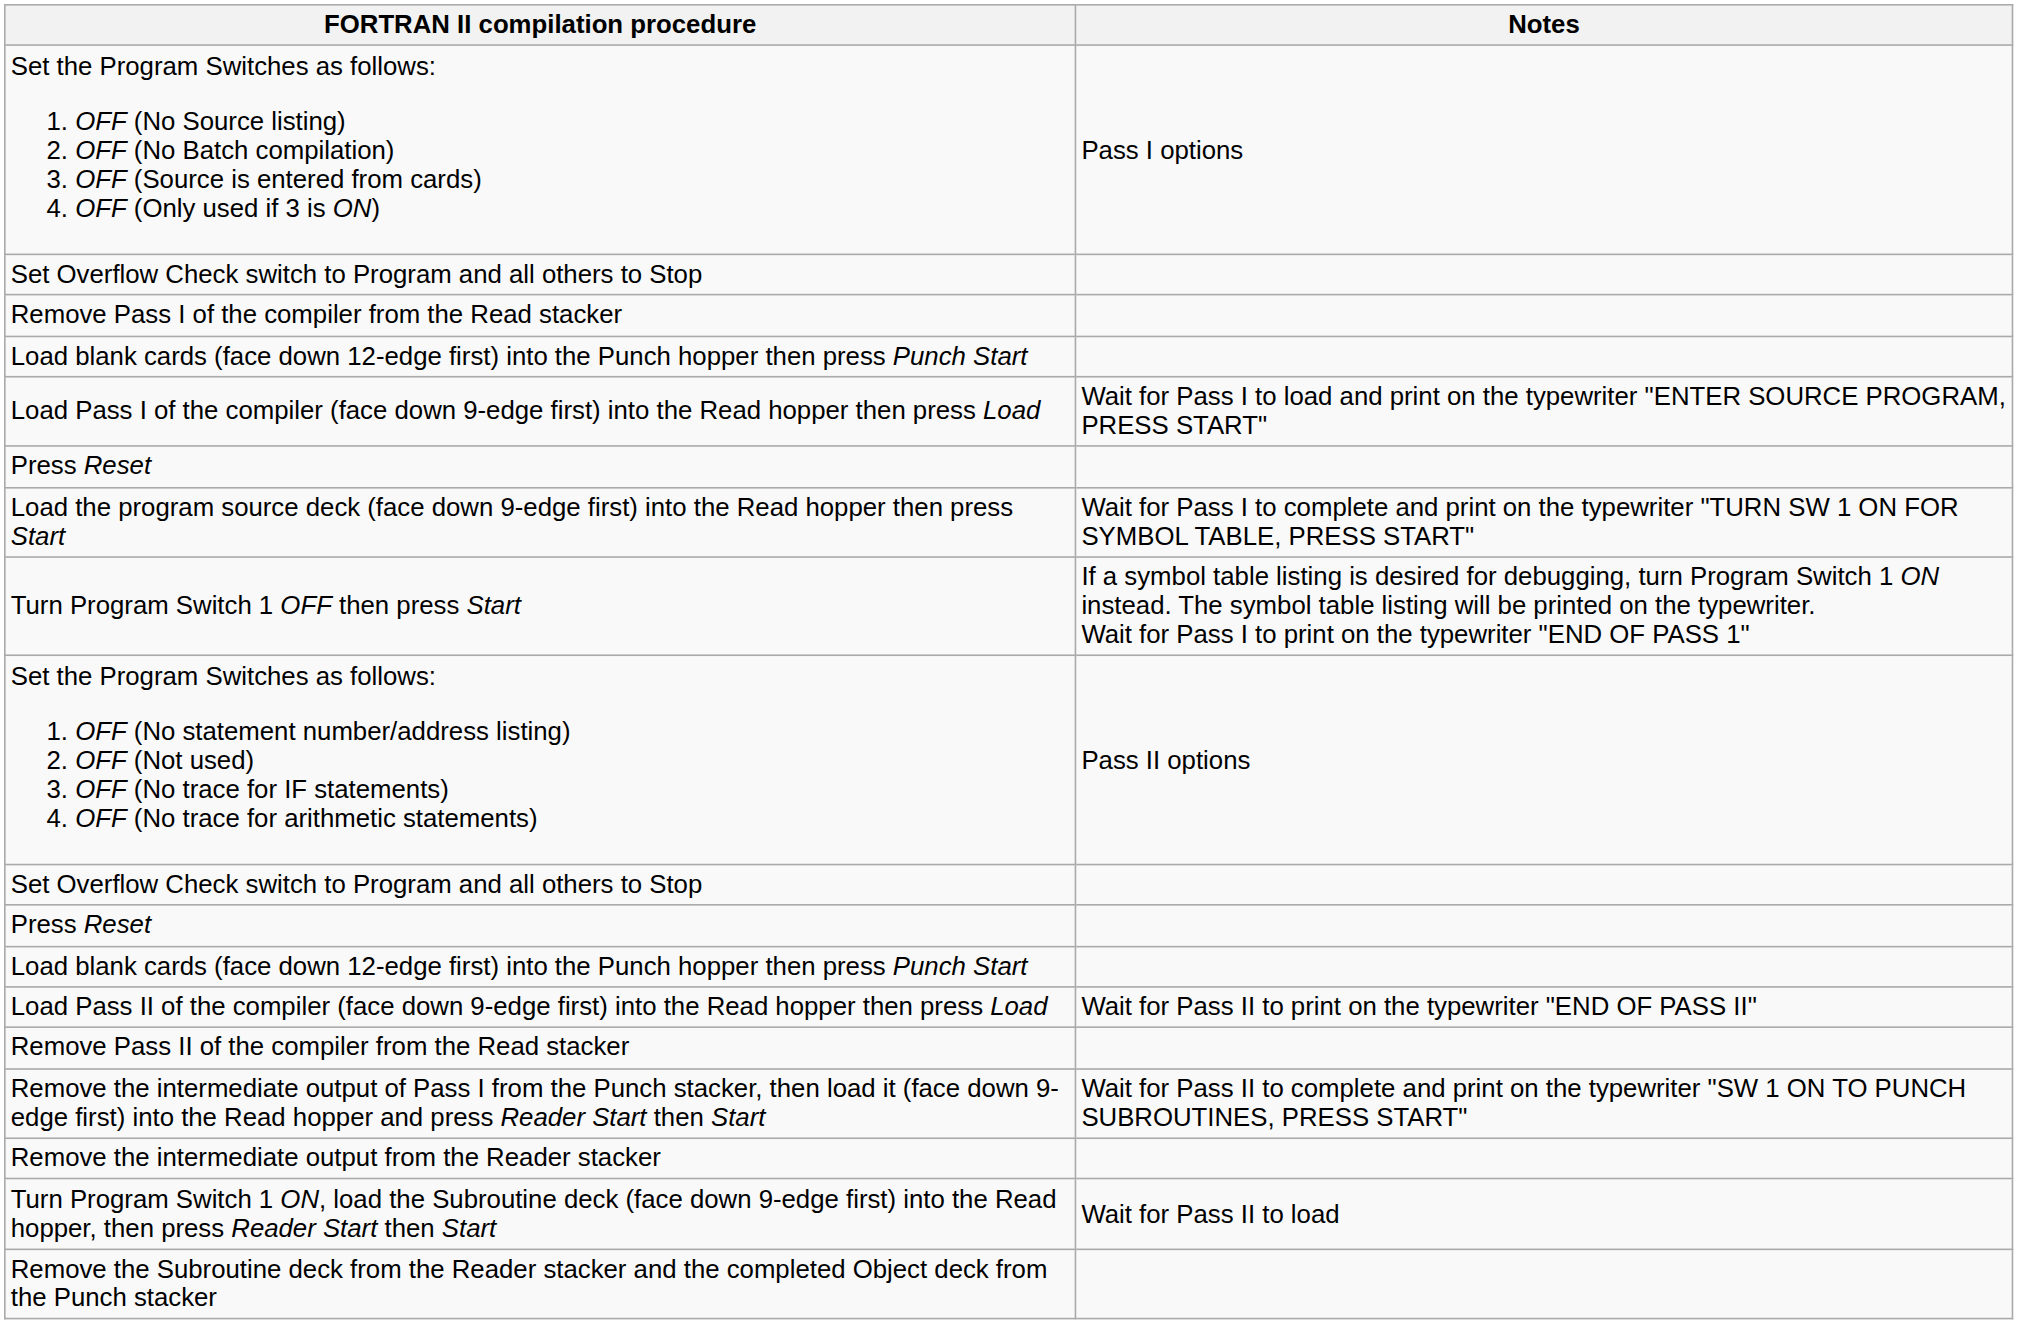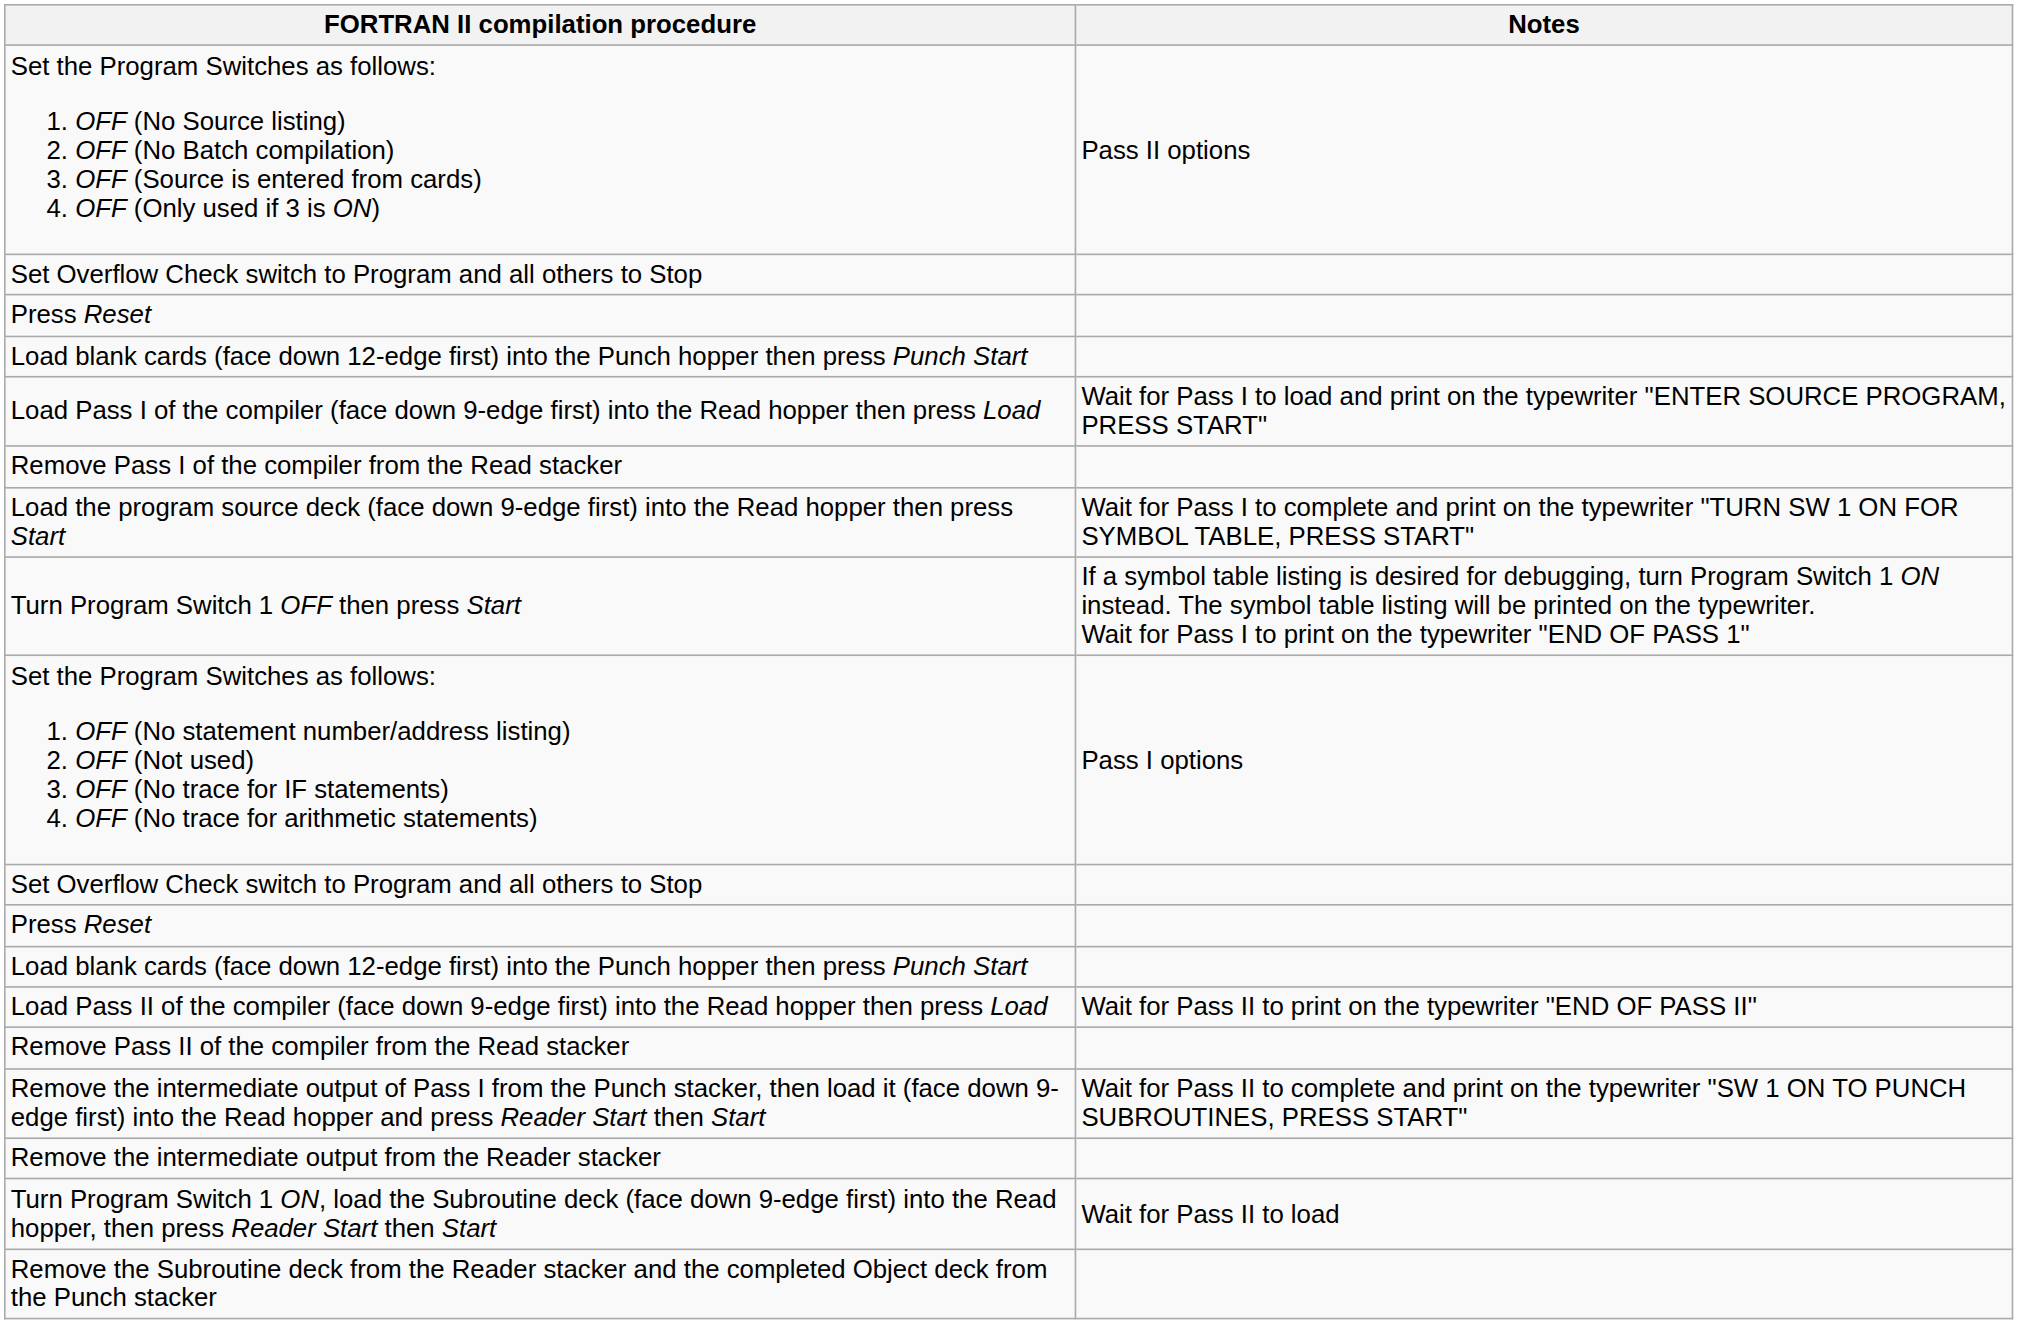(1162, 149) Pass I options -> (1166, 149) Pass II options
(316, 314) Remove Pass I of the compiler from the Read stacker -> (81, 314) Press Reset
(81, 466) Press Reset -> (316, 466) Remove Pass I of the compiler from the Read stacker
(1166, 759) Pass II options -> (1162, 759) Pass I options
